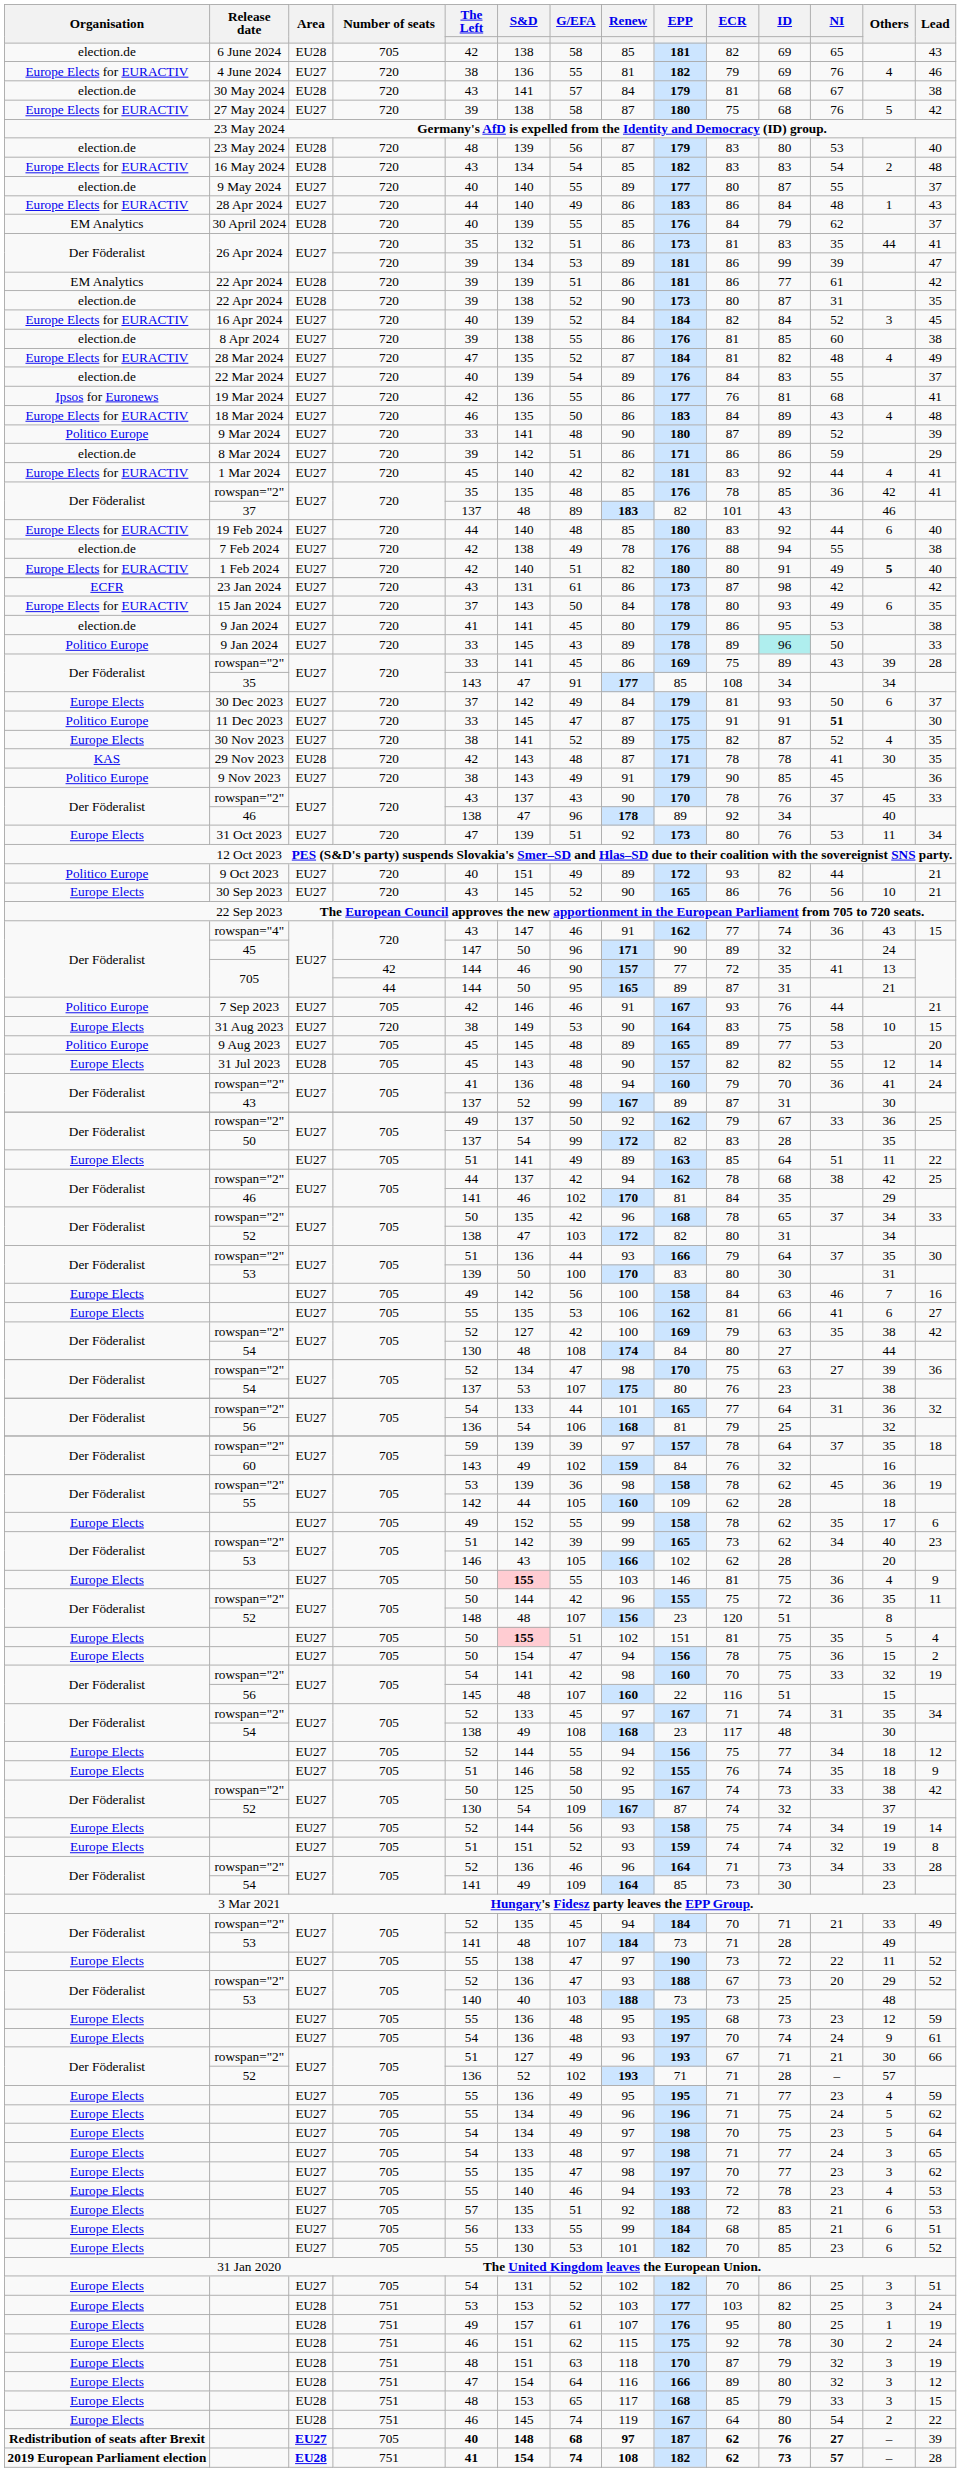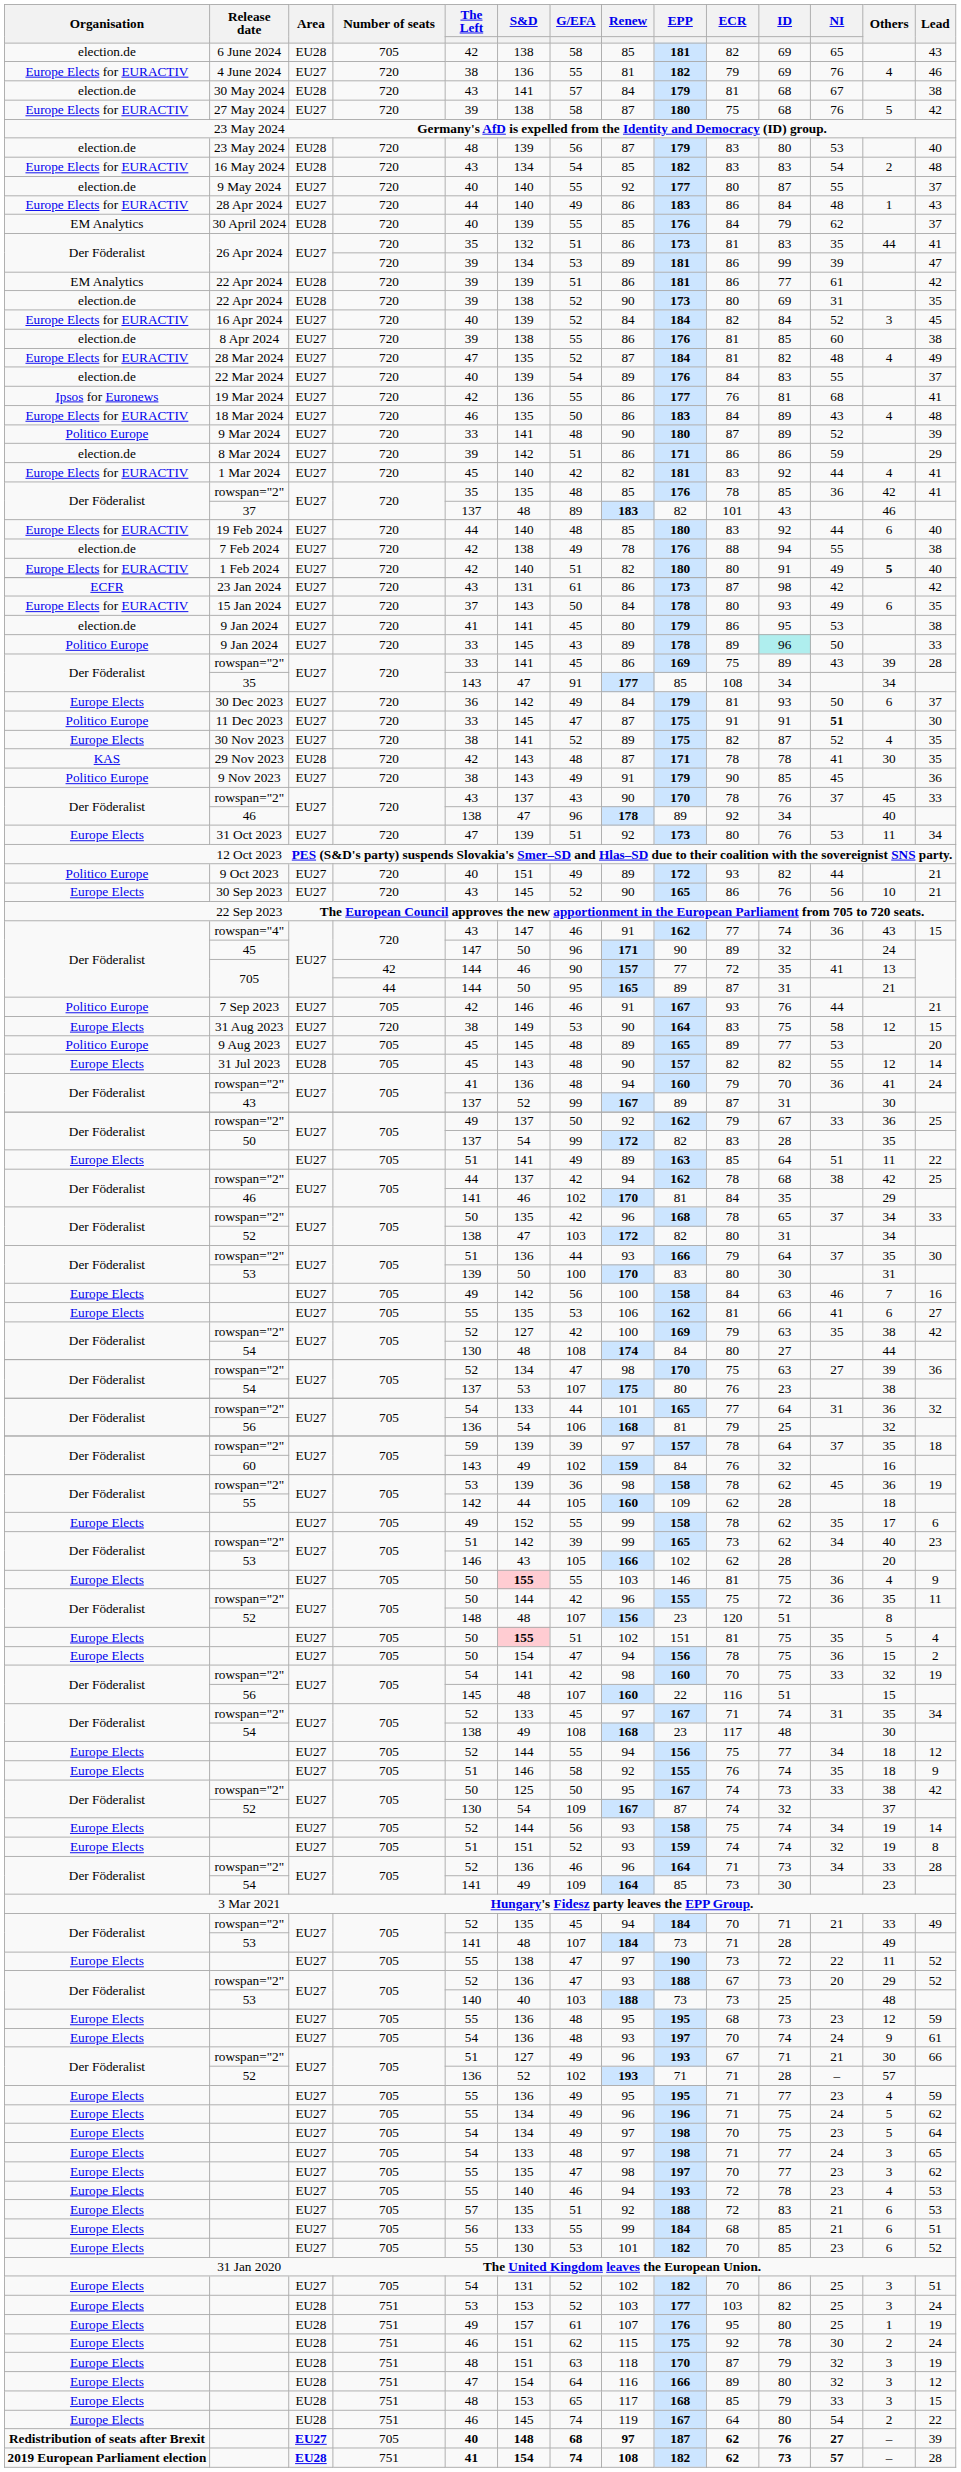(628, 186) 89 -> (628, 186) 92
(785, 301) 87 -> (785, 301) 69
(471, 702) 37 -> (471, 702) 36
(889, 1026) 10 -> (889, 1026) 12
